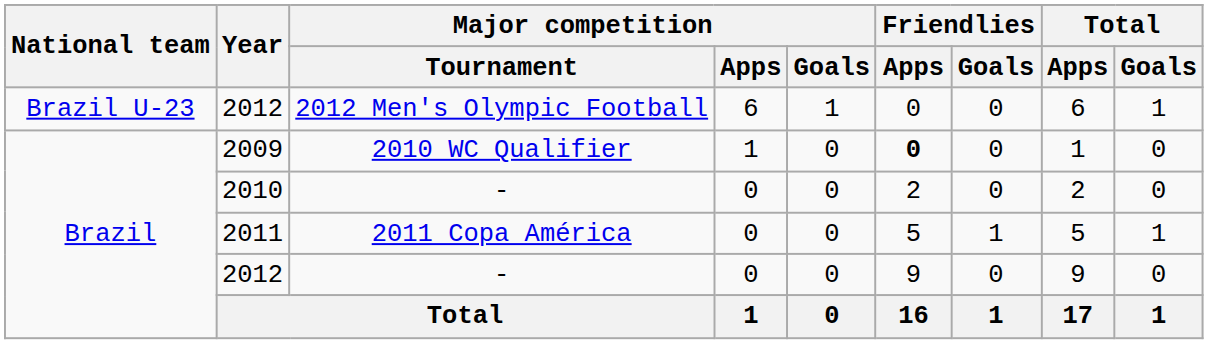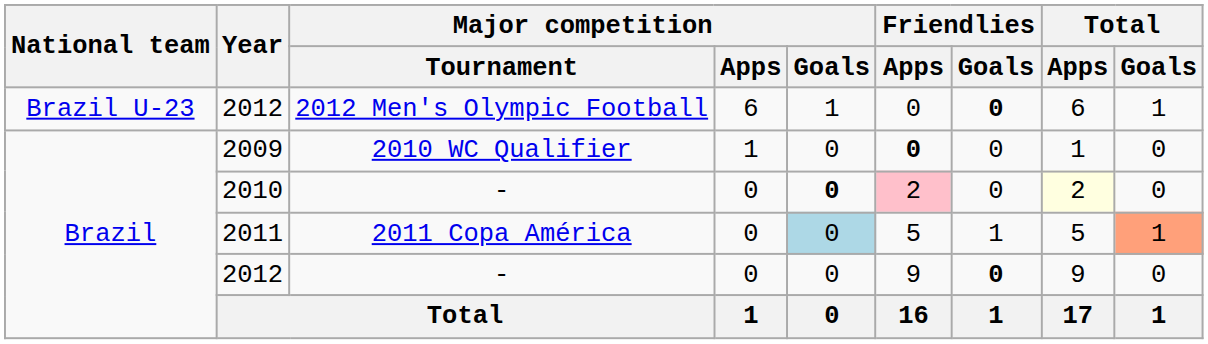(996, 109) normal -> (996, 109) bold
(832, 192) normal -> (832, 192) bold
(913, 192) no background -> (913, 192) pink background
(1078, 192) no background -> (1078, 192) lightyellow background
(832, 233) no background -> (832, 233) lightblue background
(1159, 233) no background -> (1159, 233) lightsalmon background
(996, 275) normal -> (996, 275) bold
